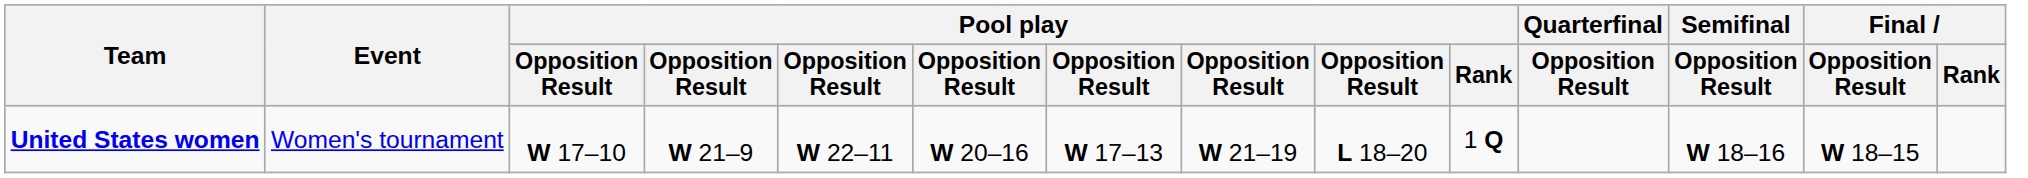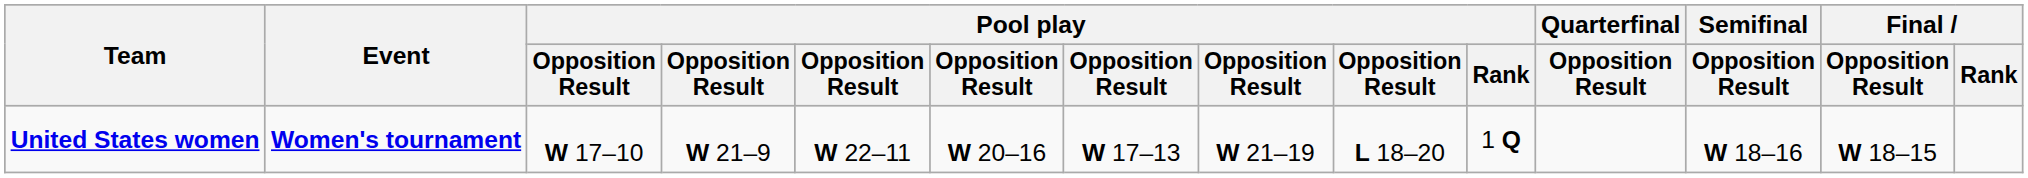(387, 140) normal -> (396, 140) bold
